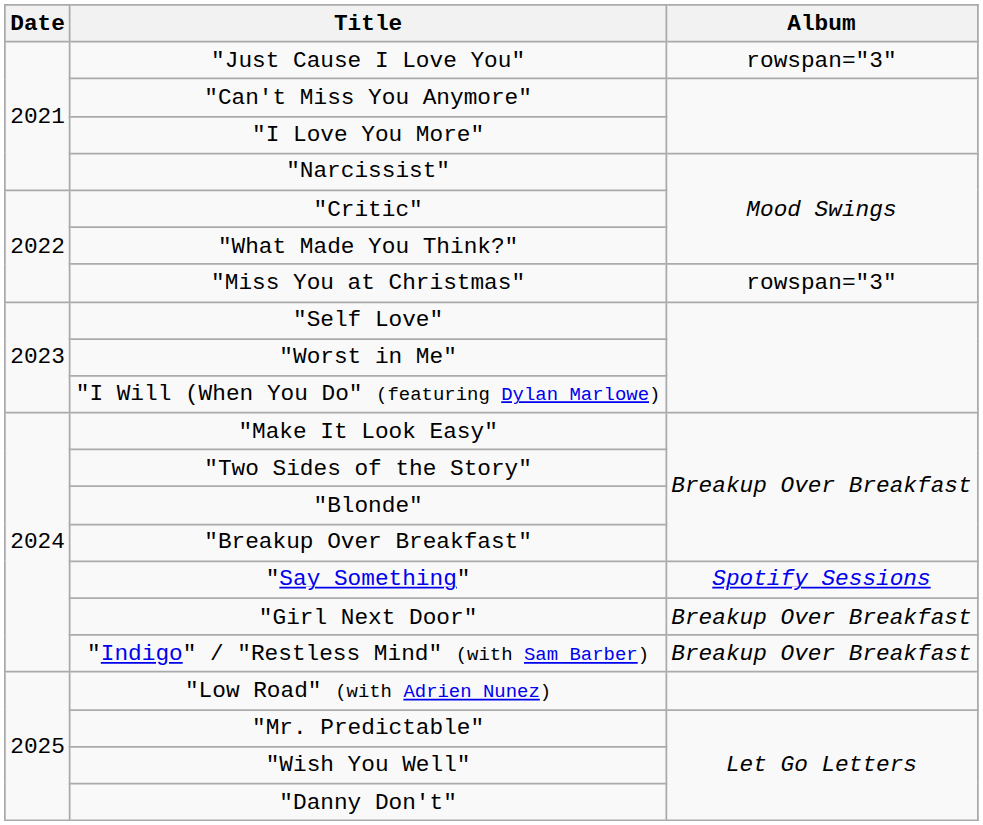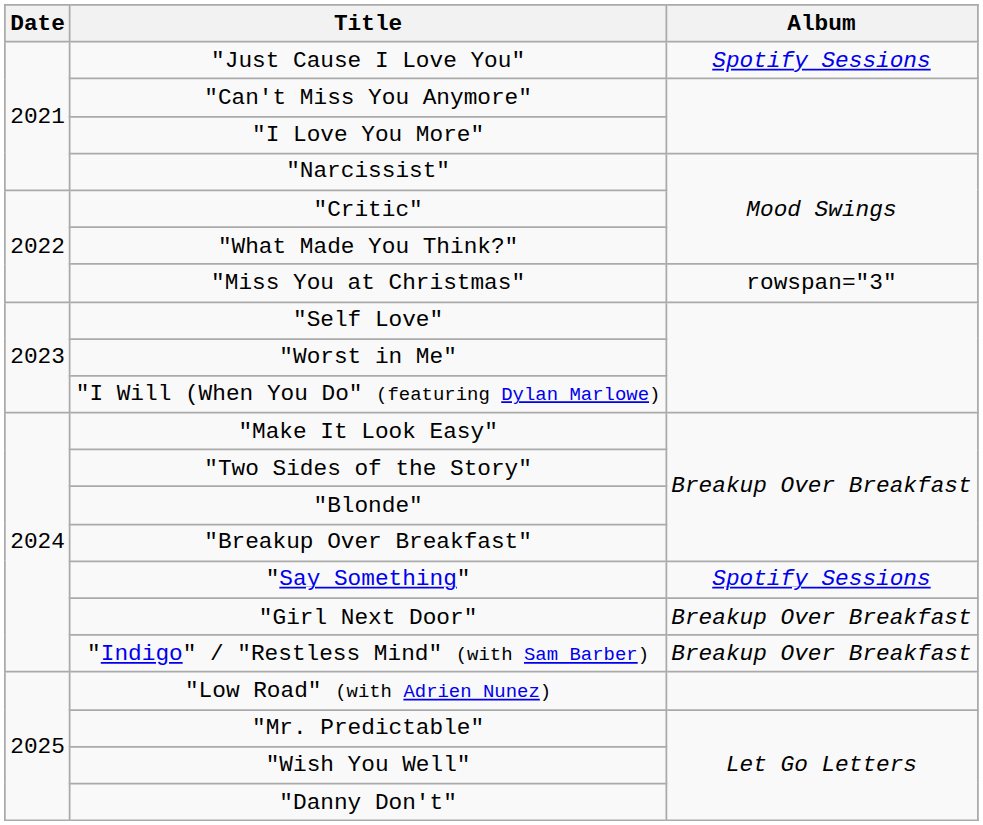(821, 60) rowspan="3" -> (821, 60) Spotify Sessions
